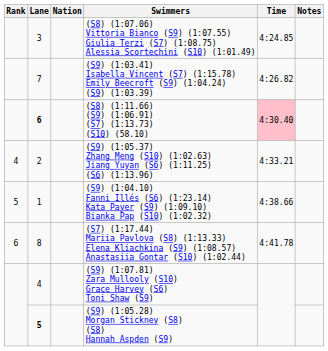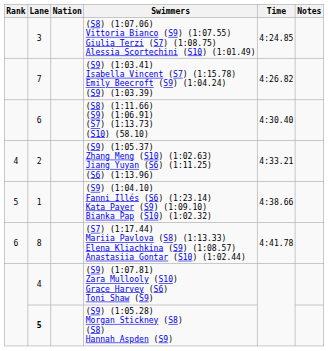(39, 120) bold -> (39, 120) normal
(276, 120) pink background -> (276, 120) no background
